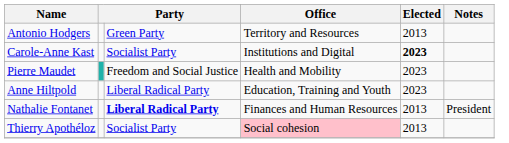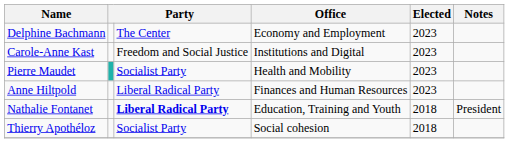+ row: (56, 33)
- row: (49, 33)
(141, 52) Socialist Party -> (182, 52) Freedom and Social Justice
(415, 52) bold -> (425, 52) normal
(172, 71) Freedom and Social Justice -> (151, 71) Socialist Party
(317, 90) Education, Training and Youth -> (330, 90) Finances and Human Resources
(320, 109) Finances and Human Resources -> (327, 109) Education, Training and Youth
(415, 109) 2013 -> (425, 109) 2018
(282, 128) pink background -> (292, 128) no background
(415, 128) 2013 -> (425, 128) 2018
